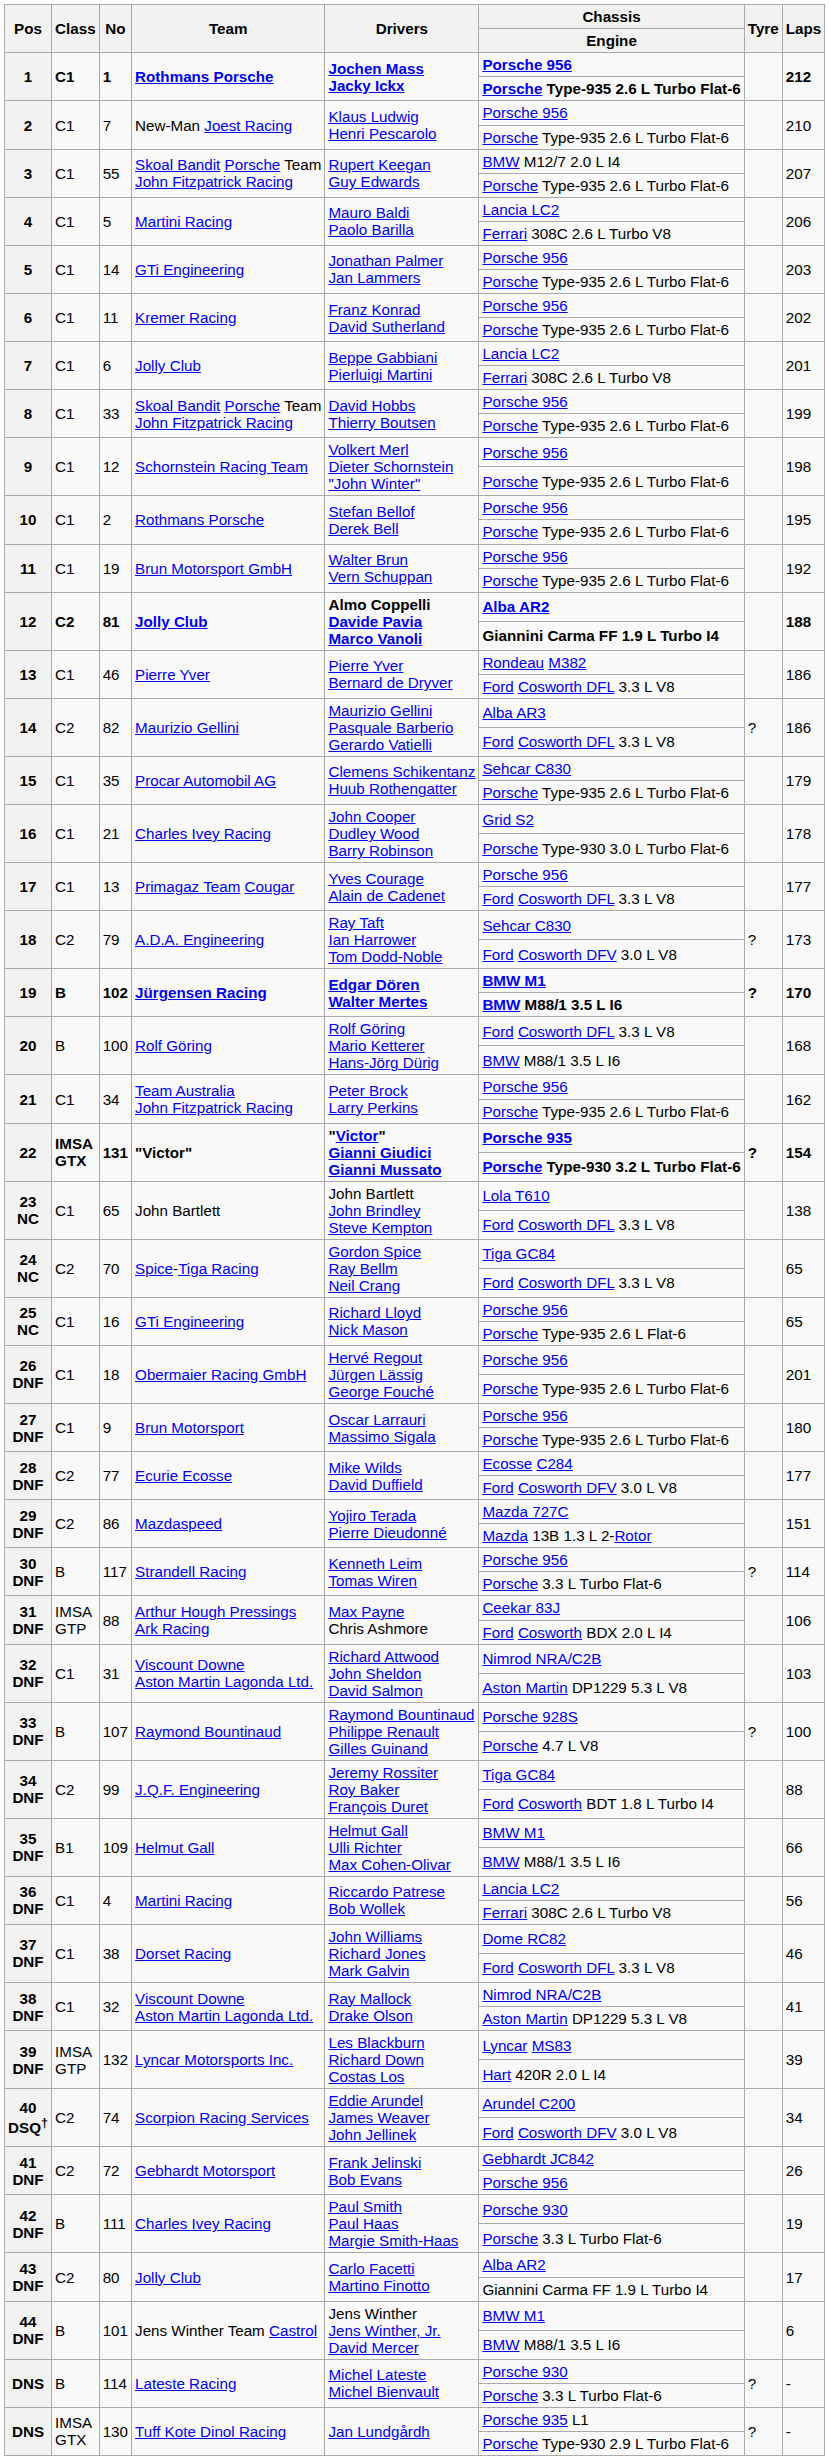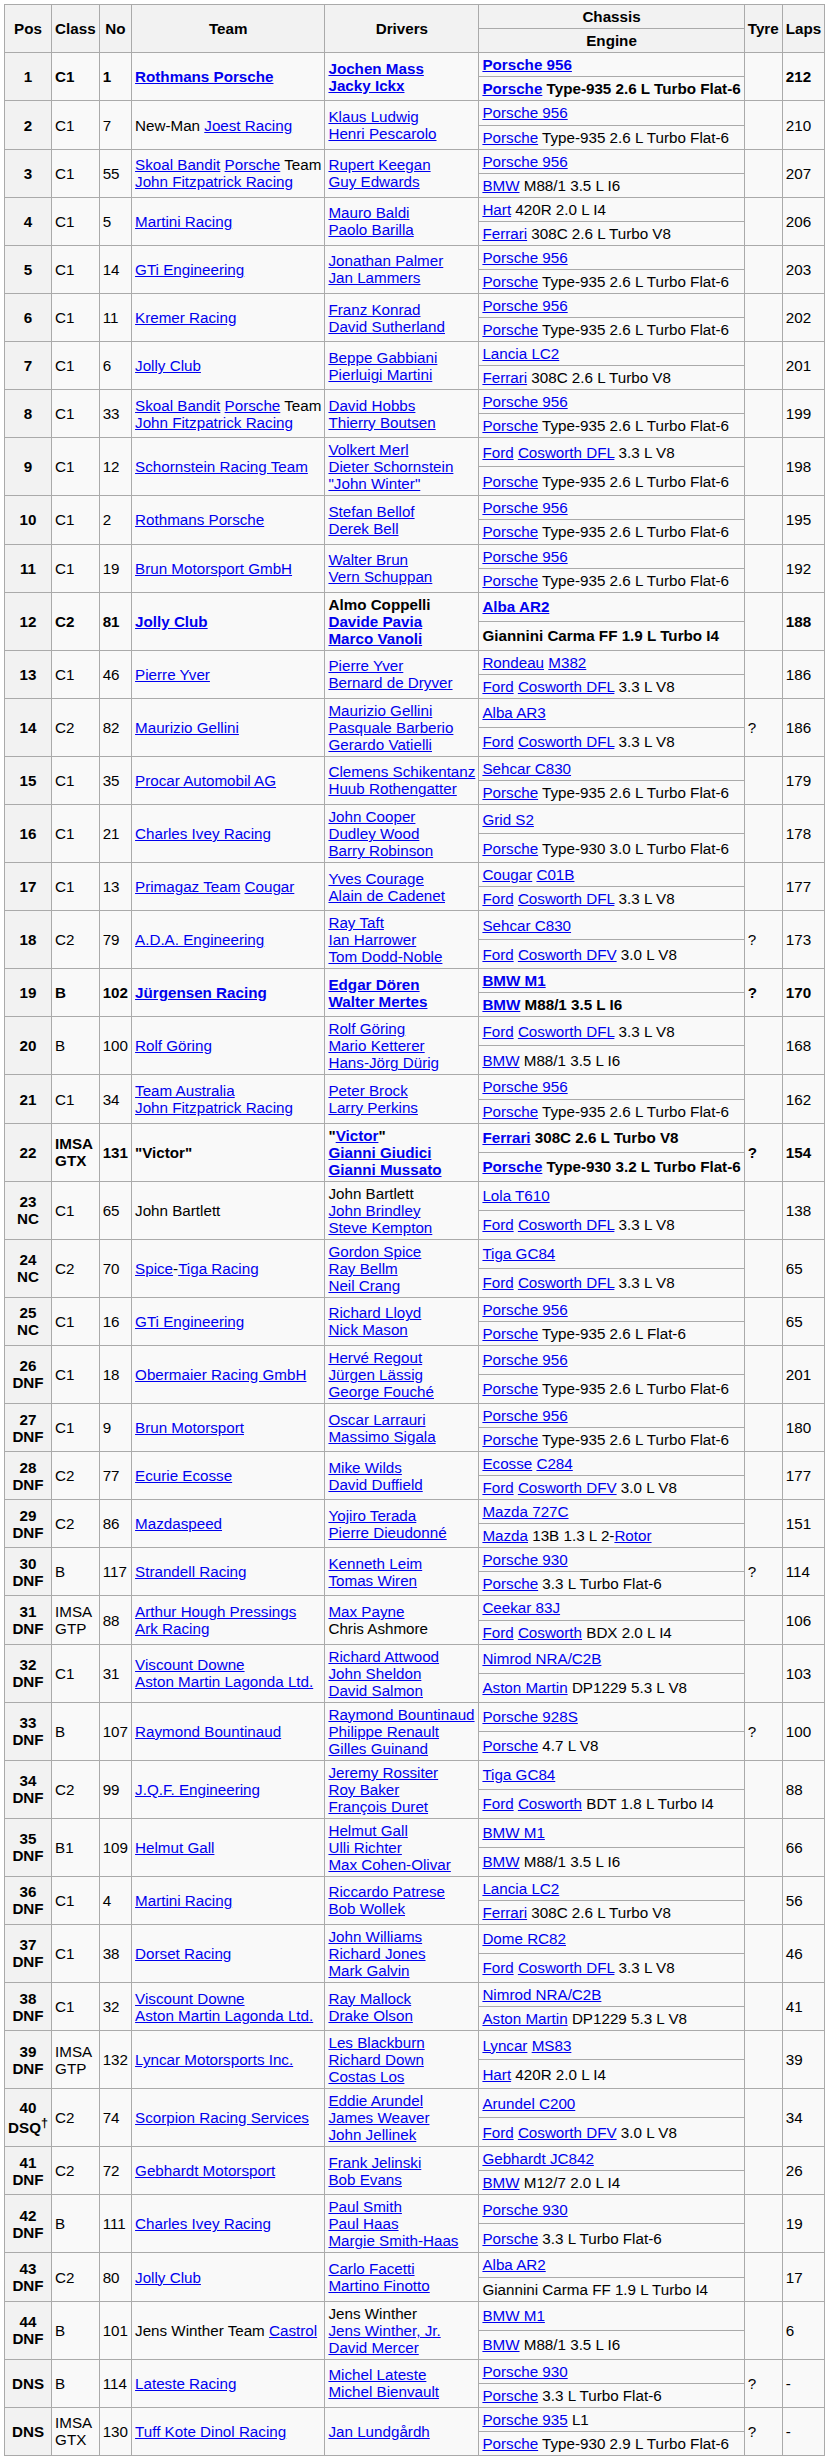(551, 161) BMW M12/7 2.0 L I4 -> (525, 161) Porsche 956
(606, 185) Porsche Type-935 2.6 L Turbo Flat-6 -> (551, 185) BMW M88/1 3.5 L I6
(521, 209) Lancia LC2 -> (544, 209) Hart 420R 2.0 L I4
(525, 452) Porsche 956 -> (579, 452) Ford Cosworth DFL 3.3 L V8
(525, 875) Porsche 956 -> (528, 875) Cougar C01B
(527, 1138) Porsche 935 -> (580, 1138) Ferrari 308C 2.6 L Turbo V8
(525, 1560) Porsche 956 -> (525, 1560) Porsche 930
(525, 2183) Porsche 956 -> (551, 2183) BMW M12/7 2.0 L I4
